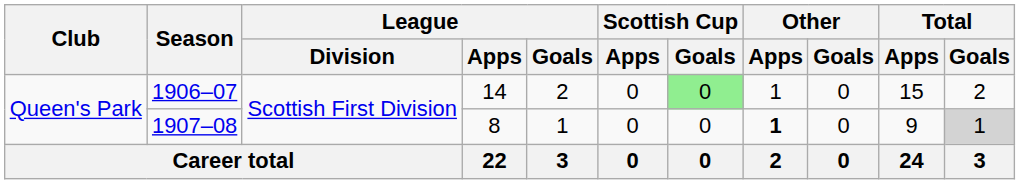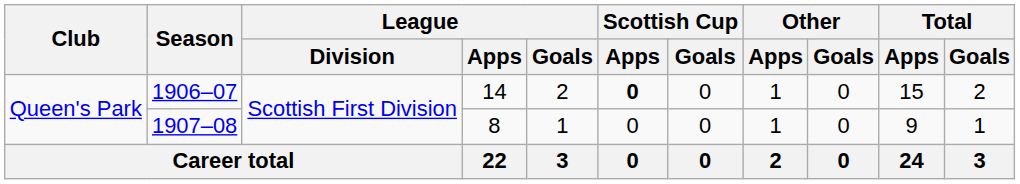(633, 91) normal -> (633, 91) bold
(705, 91) lightgreen background -> (705, 91) no background
(776, 126) bold -> (776, 126) normal
(980, 126) lightgrey background -> (980, 126) no background
